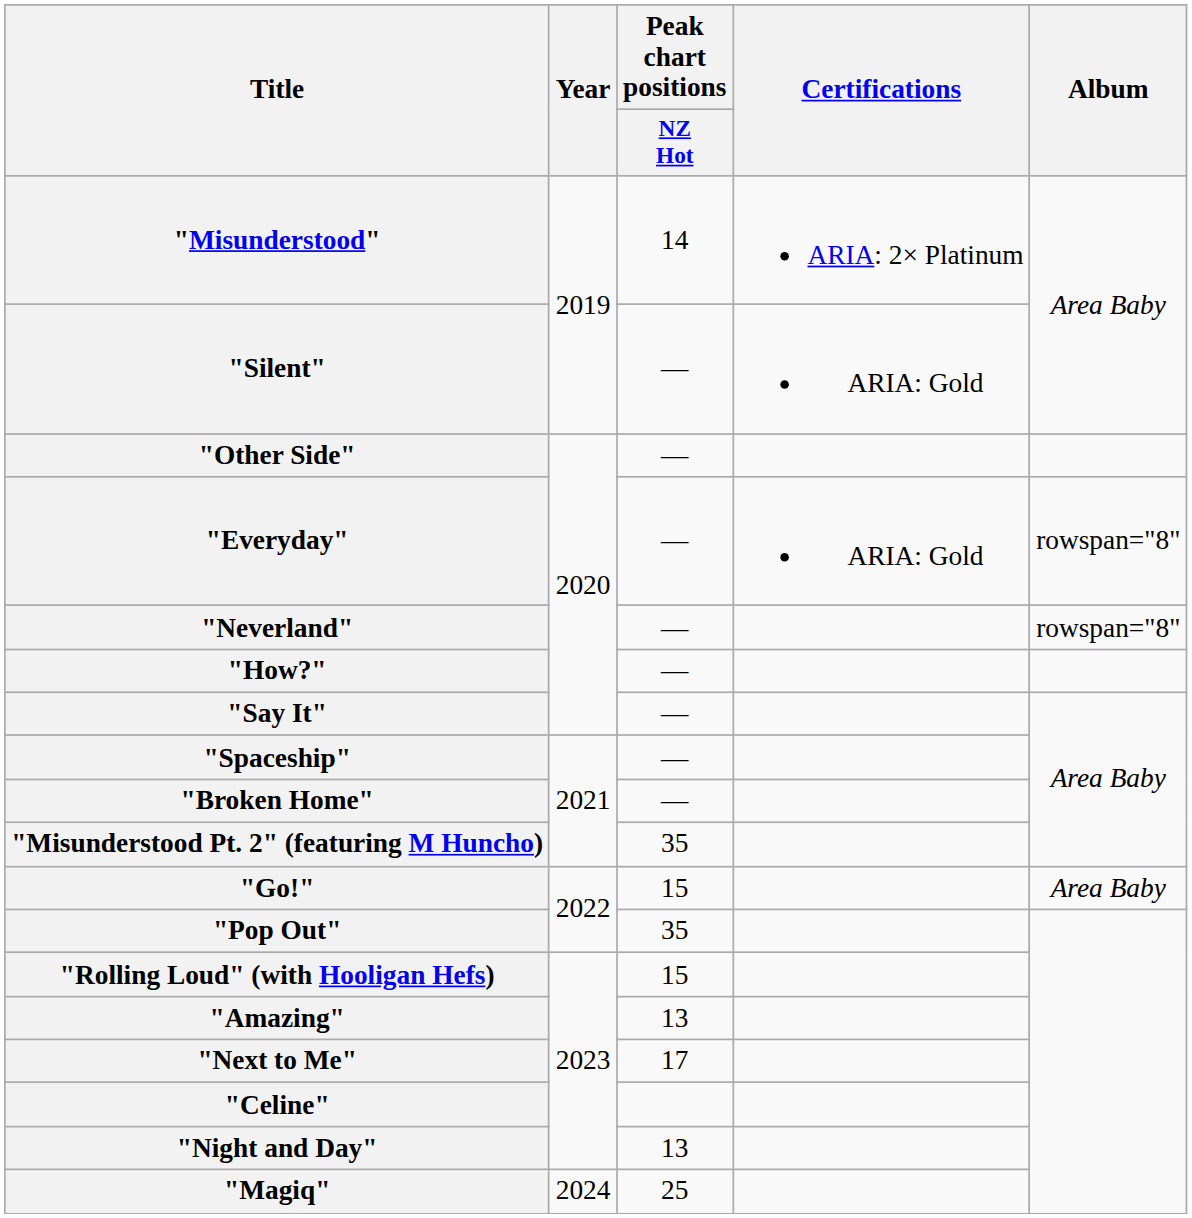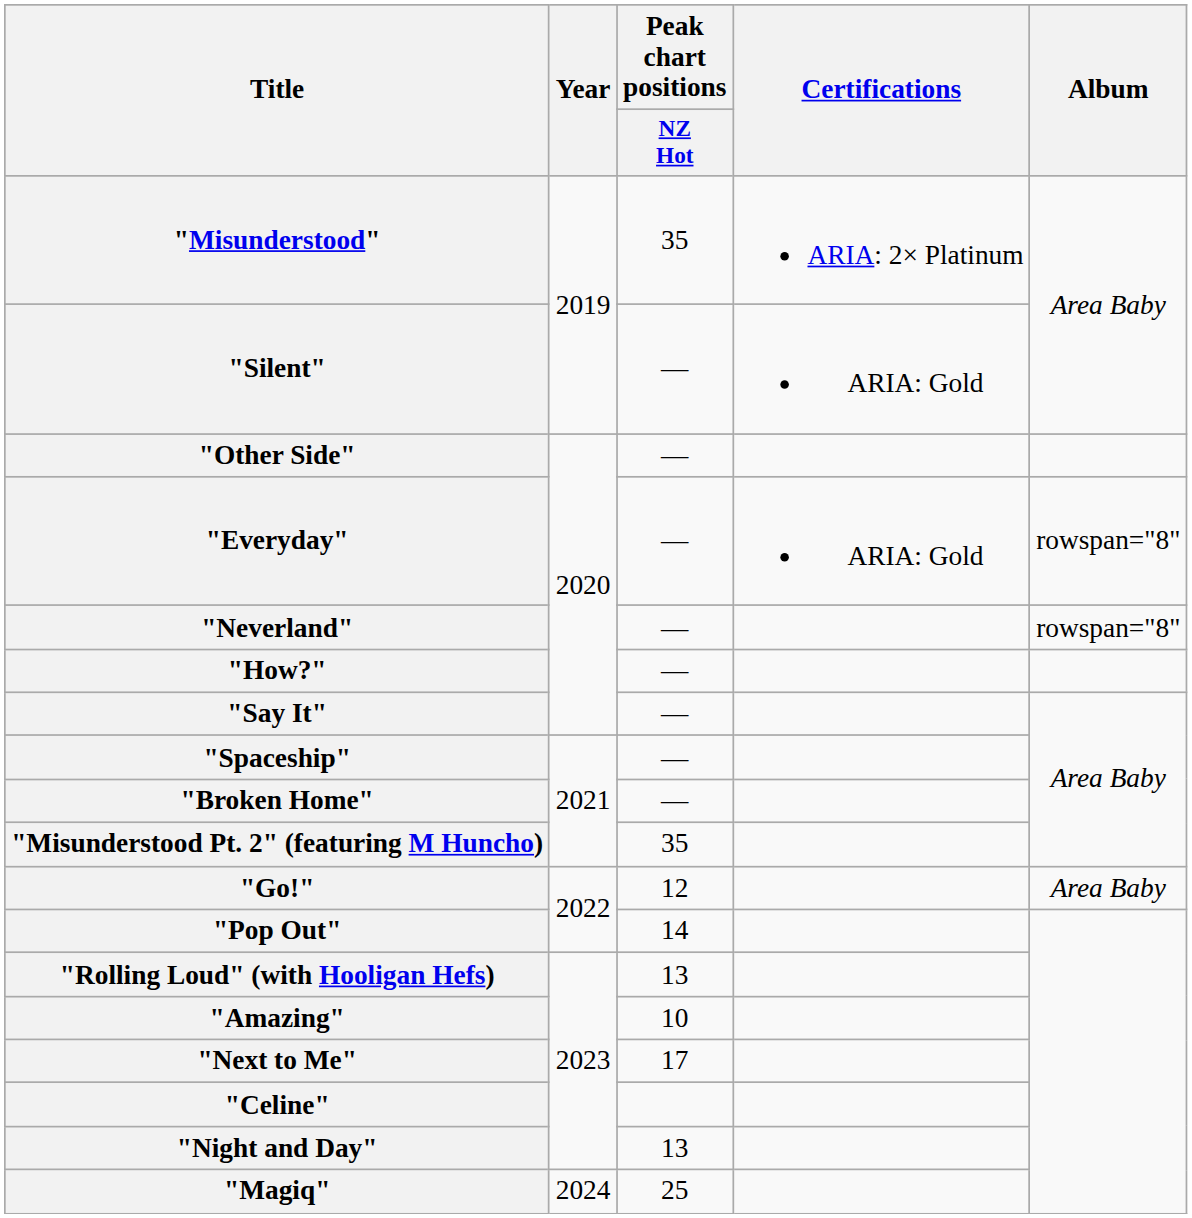(675, 239) 14 -> (675, 239) 35
(675, 887) 15 -> (675, 887) 12
(675, 930) 35 -> (675, 930) 14
(675, 974) 15 -> (675, 974) 13
(675, 1017) 13 -> (675, 1017) 10
